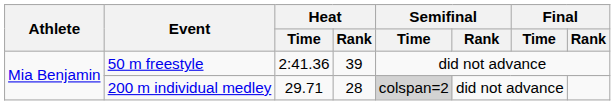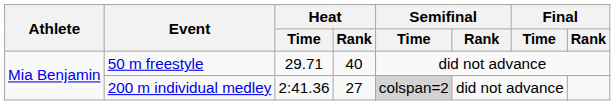(304, 64) 2:41.36 -> (304, 64) 29.71
(354, 64) 39 -> (354, 64) 40
(304, 88) 29.71 -> (304, 88) 2:41.36
(354, 88) 28 -> (354, 88) 27
